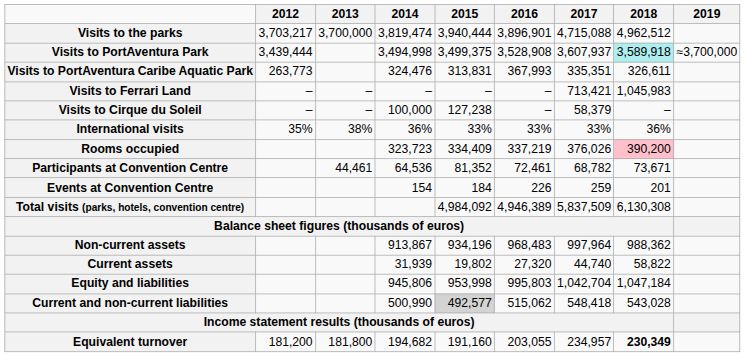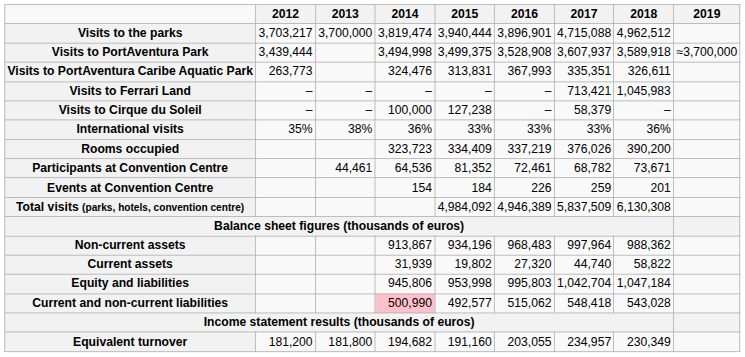(644, 52) paleturquoise background -> (644, 52) no background
(649, 149) pink background -> (649, 149) no background
(410, 303) no background -> (410, 303) pink background
(470, 303) lightgrey background -> (470, 303) no background
(649, 341) bold -> (649, 341) normal
